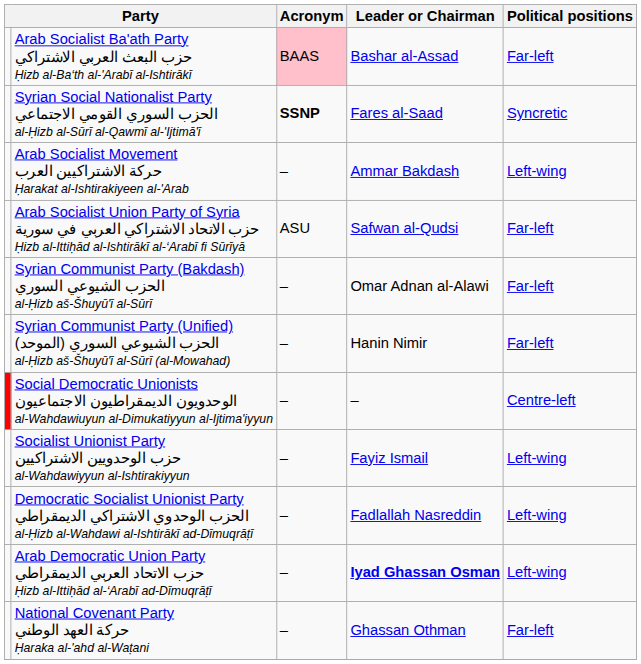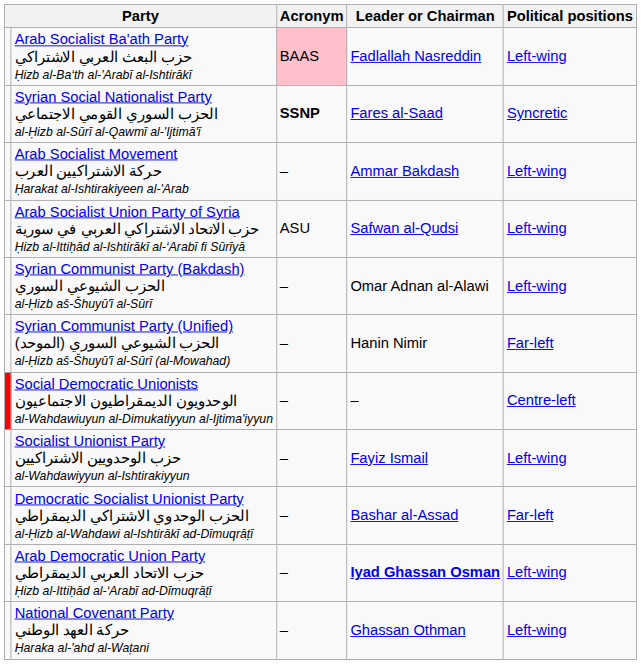(404, 56) Bashar al-Assad -> (416, 56) Fadlallah Nasreddin
(530, 56) Far-left -> (537, 56) Left-wing
(530, 228) Far-left -> (537, 228) Left-wing
(530, 286) Far-left -> (537, 286) Left-wing
(416, 515) Fadlallah Nasreddin -> (404, 515) Bashar al-Assad
(537, 515) Left-wing -> (530, 515) Far-left
(530, 630) Far-left -> (537, 630) Left-wing
